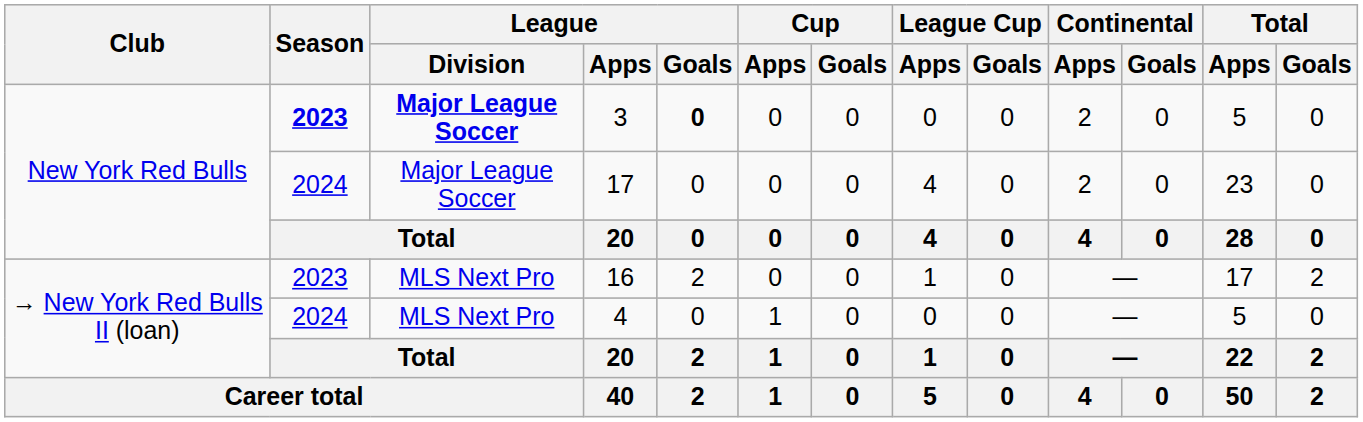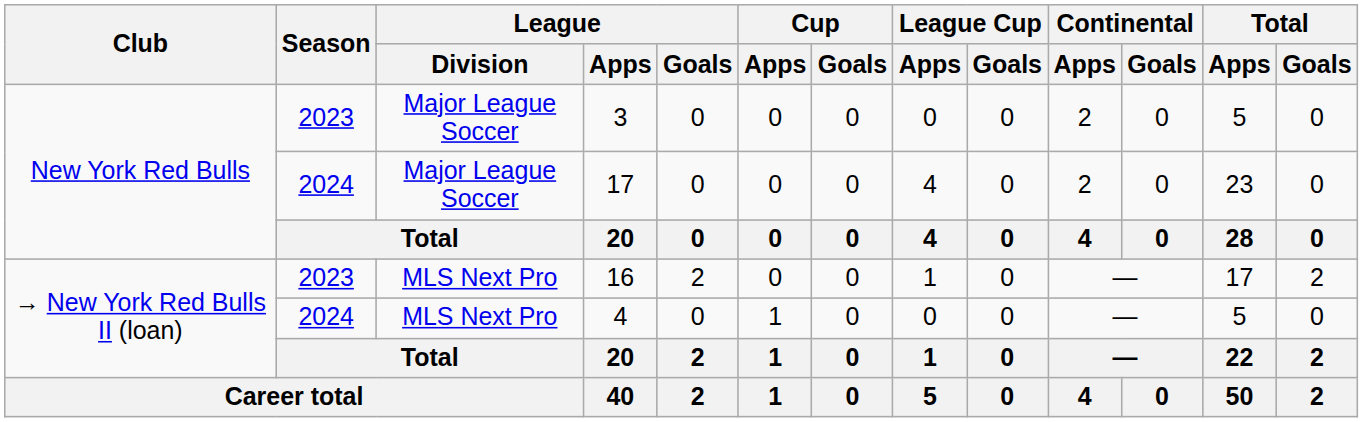(320, 117) bold -> (326, 117) normal
(477, 117) bold -> (480, 117) normal
(698, 117) bold -> (698, 117) normal
